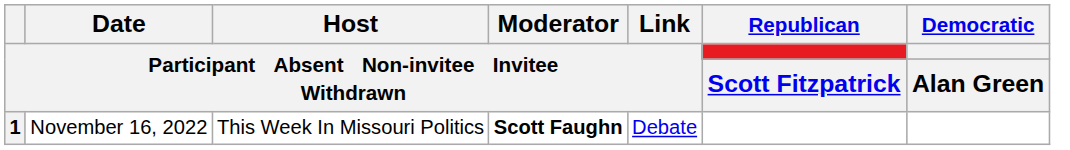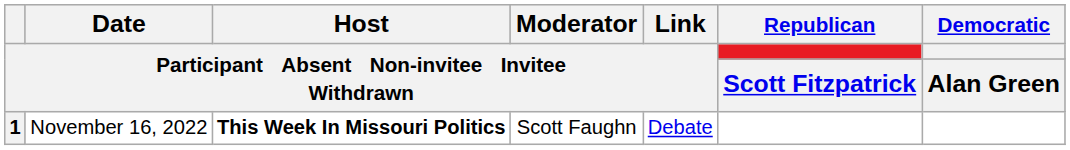(351, 128) normal -> (361, 128) bold
(558, 128) bold -> (577, 128) normal
